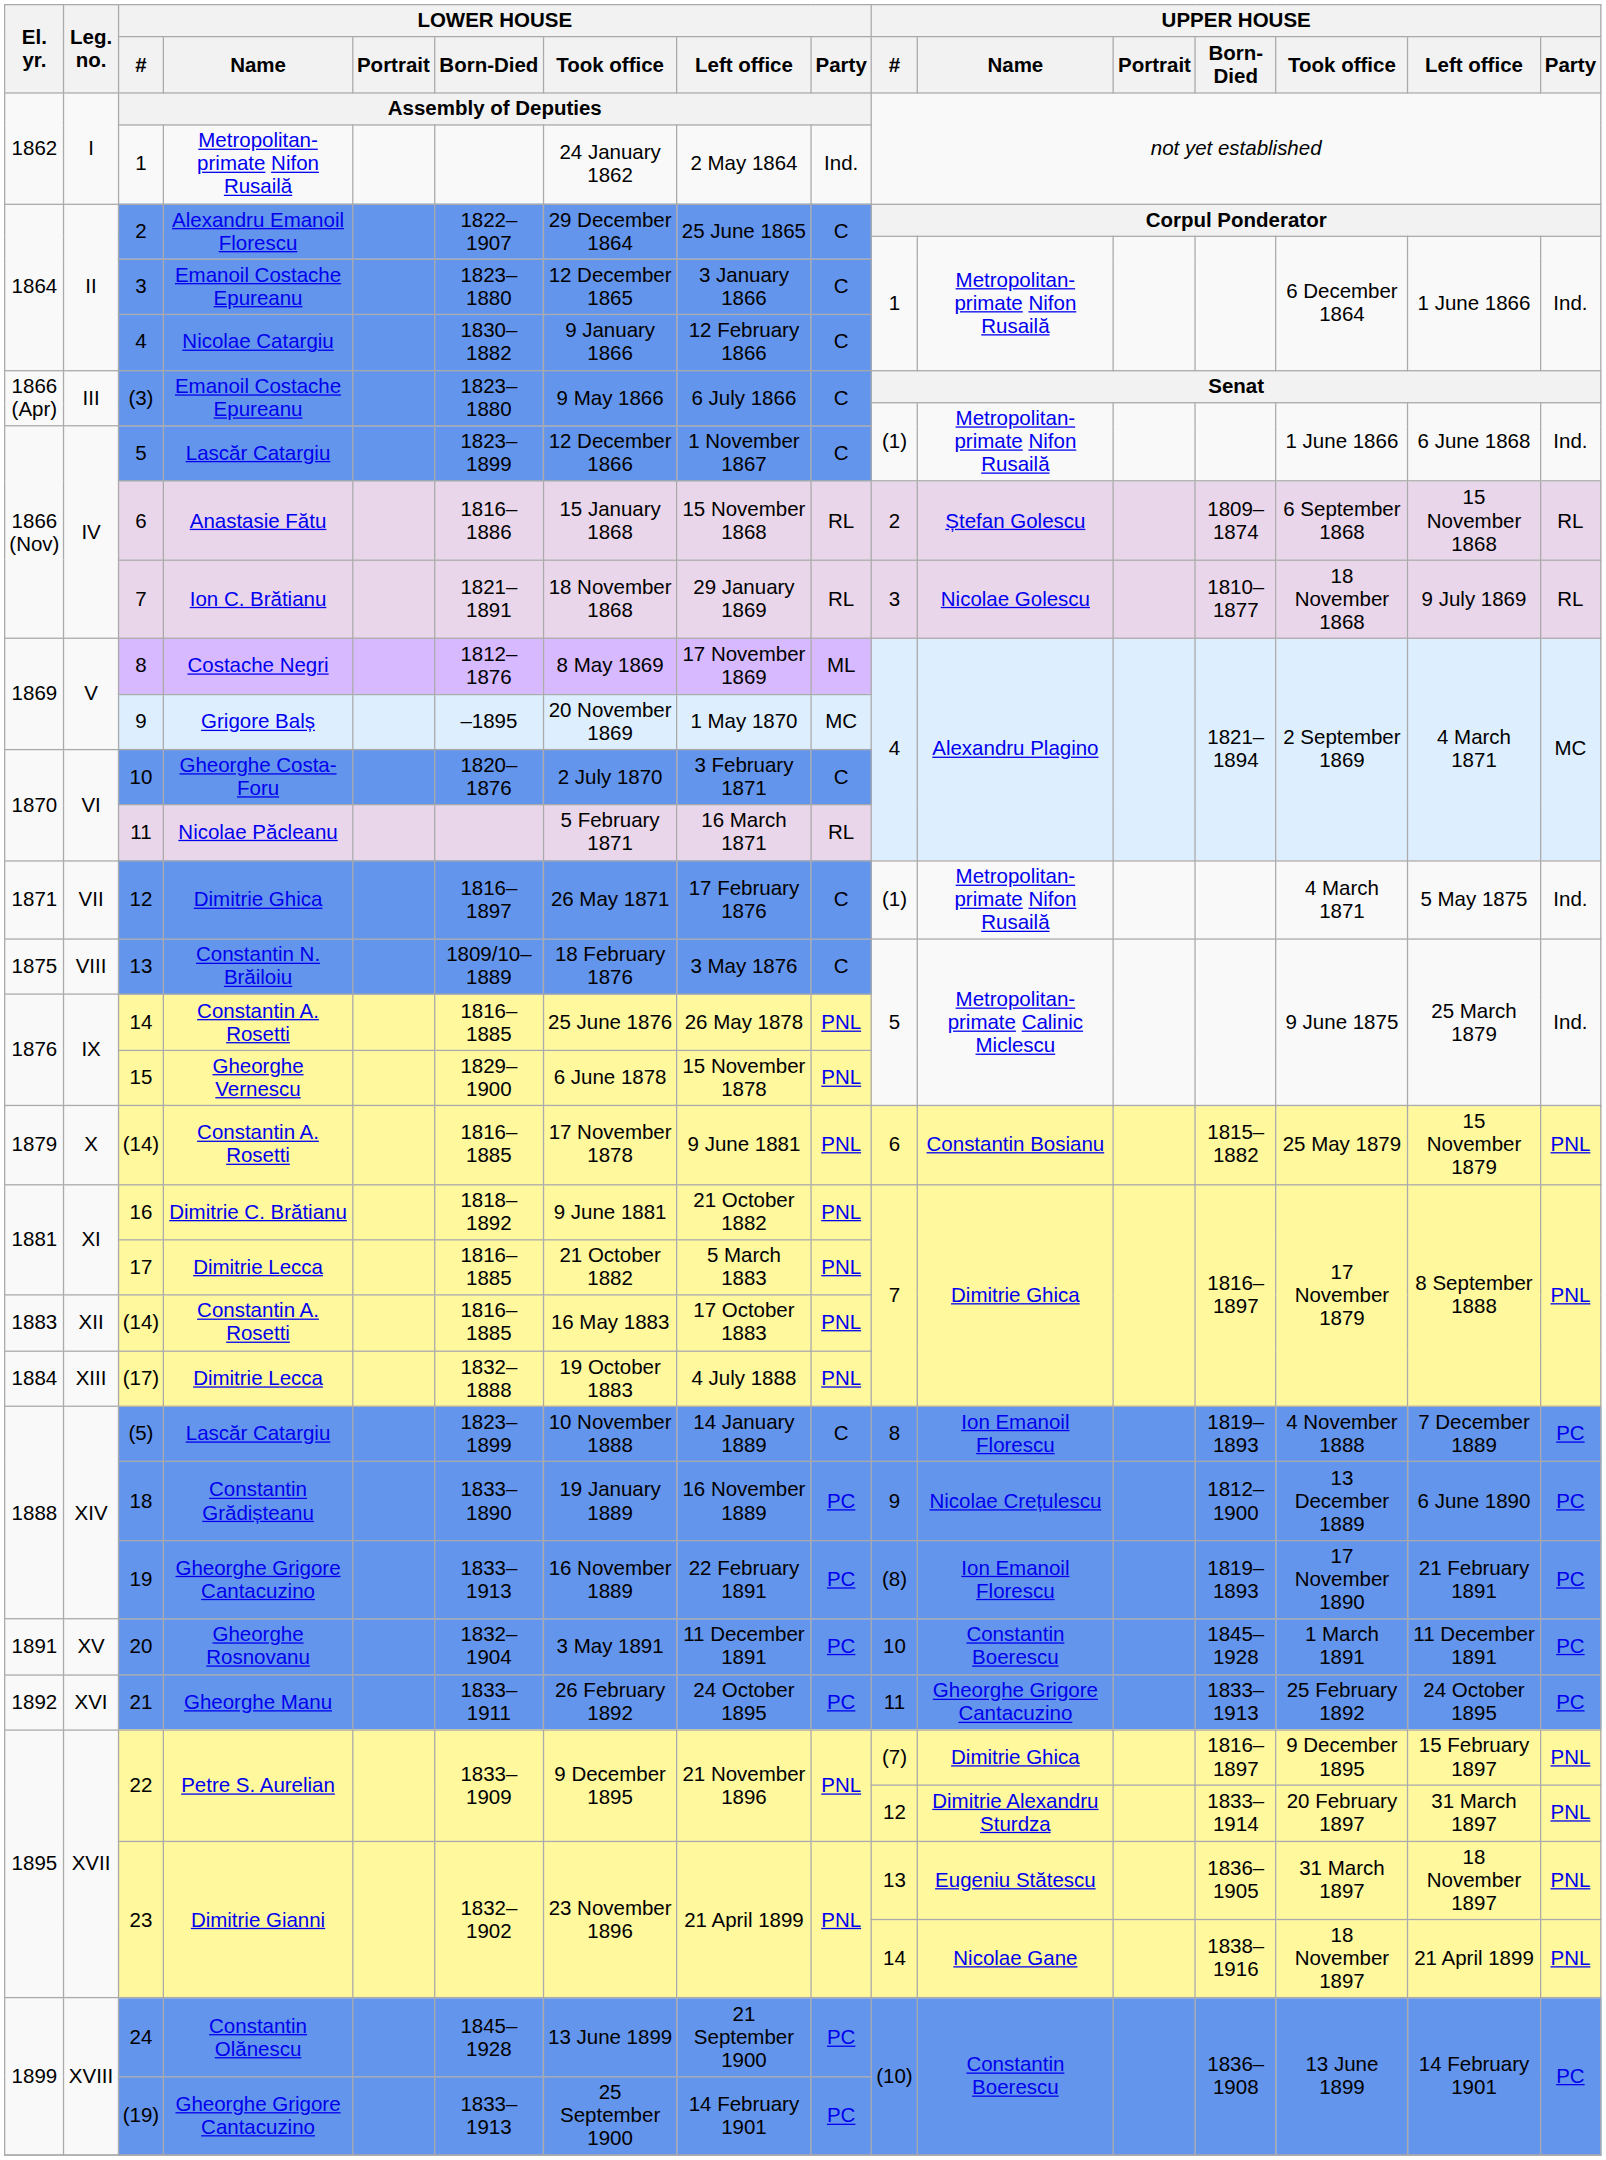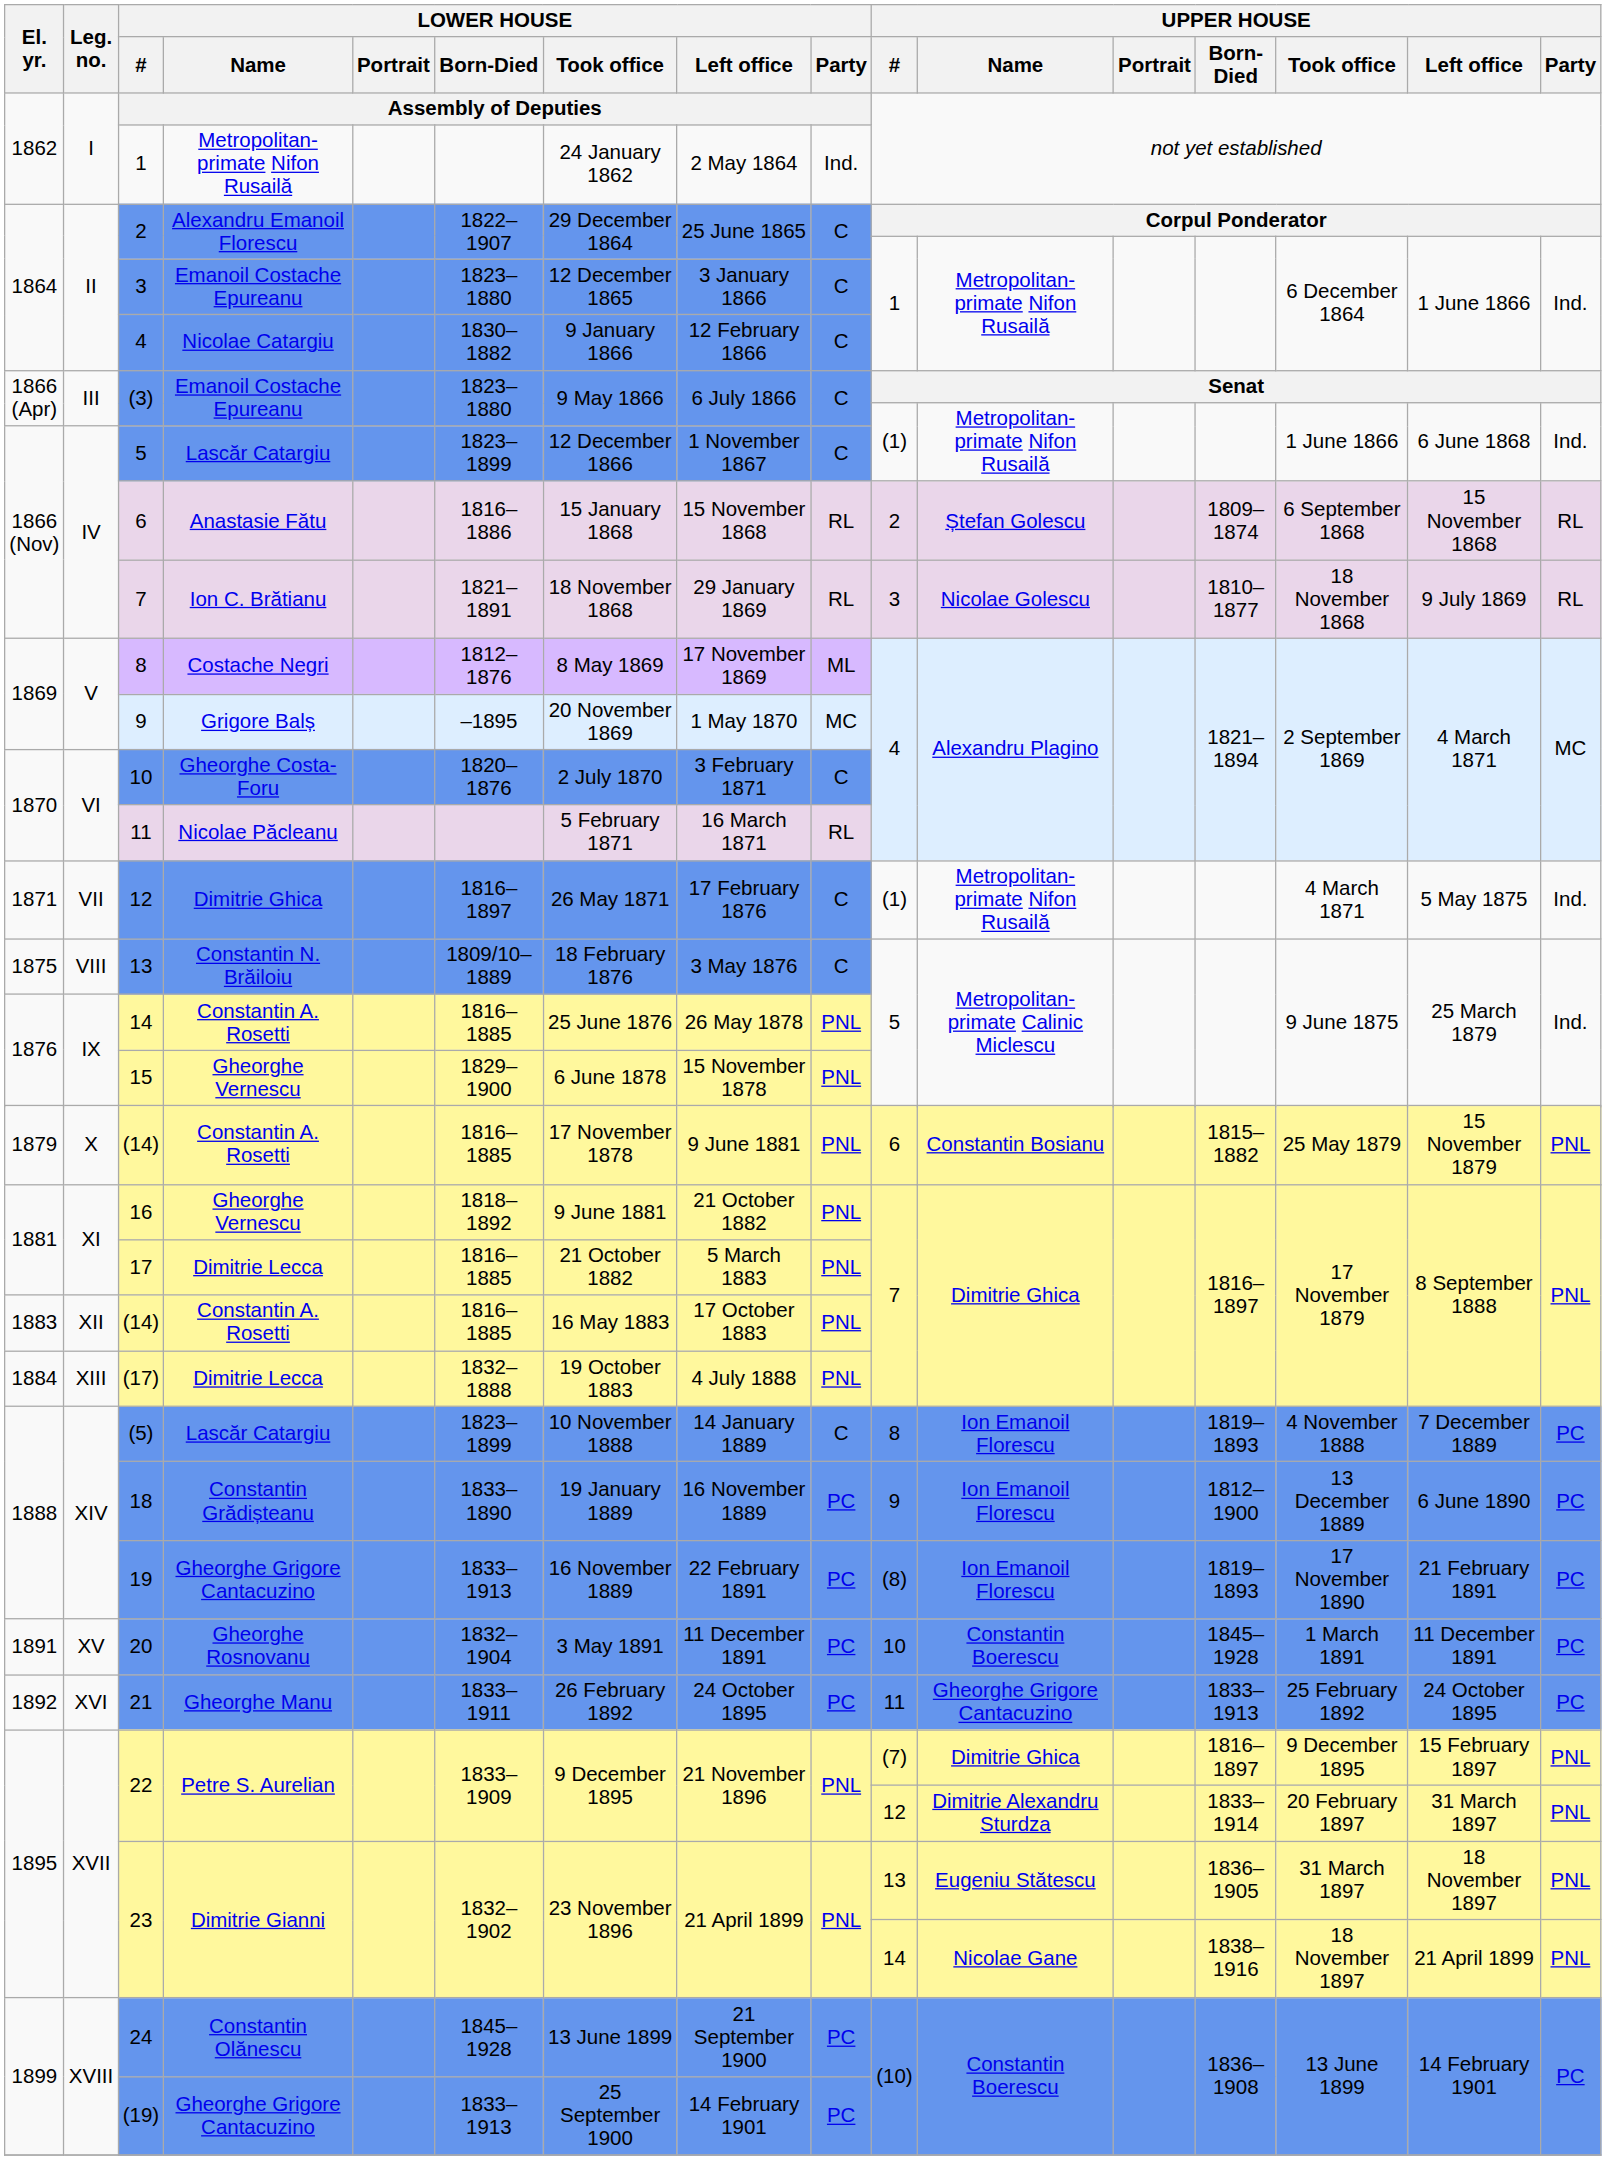(258, 1211) Dimitrie C. Brătianu -> (258, 1211) Gheorghe Vernescu
(1015, 1500) Nicolae Crețulescu -> (1015, 1500) Ion Emanoil Florescu
